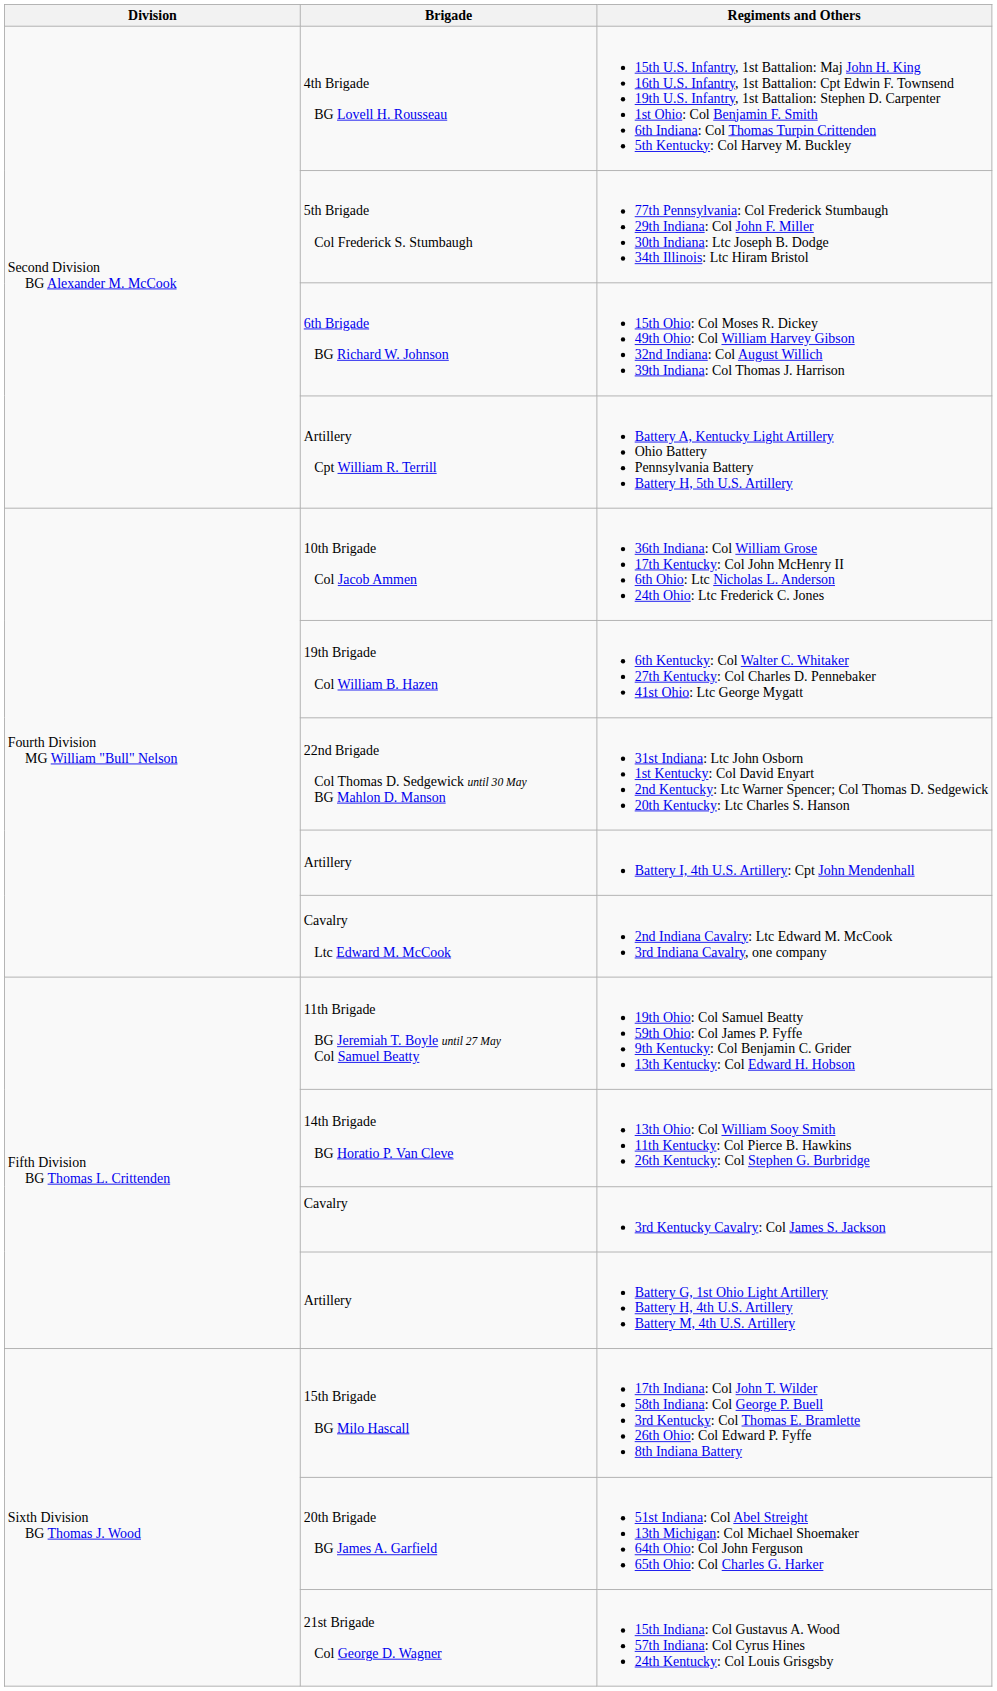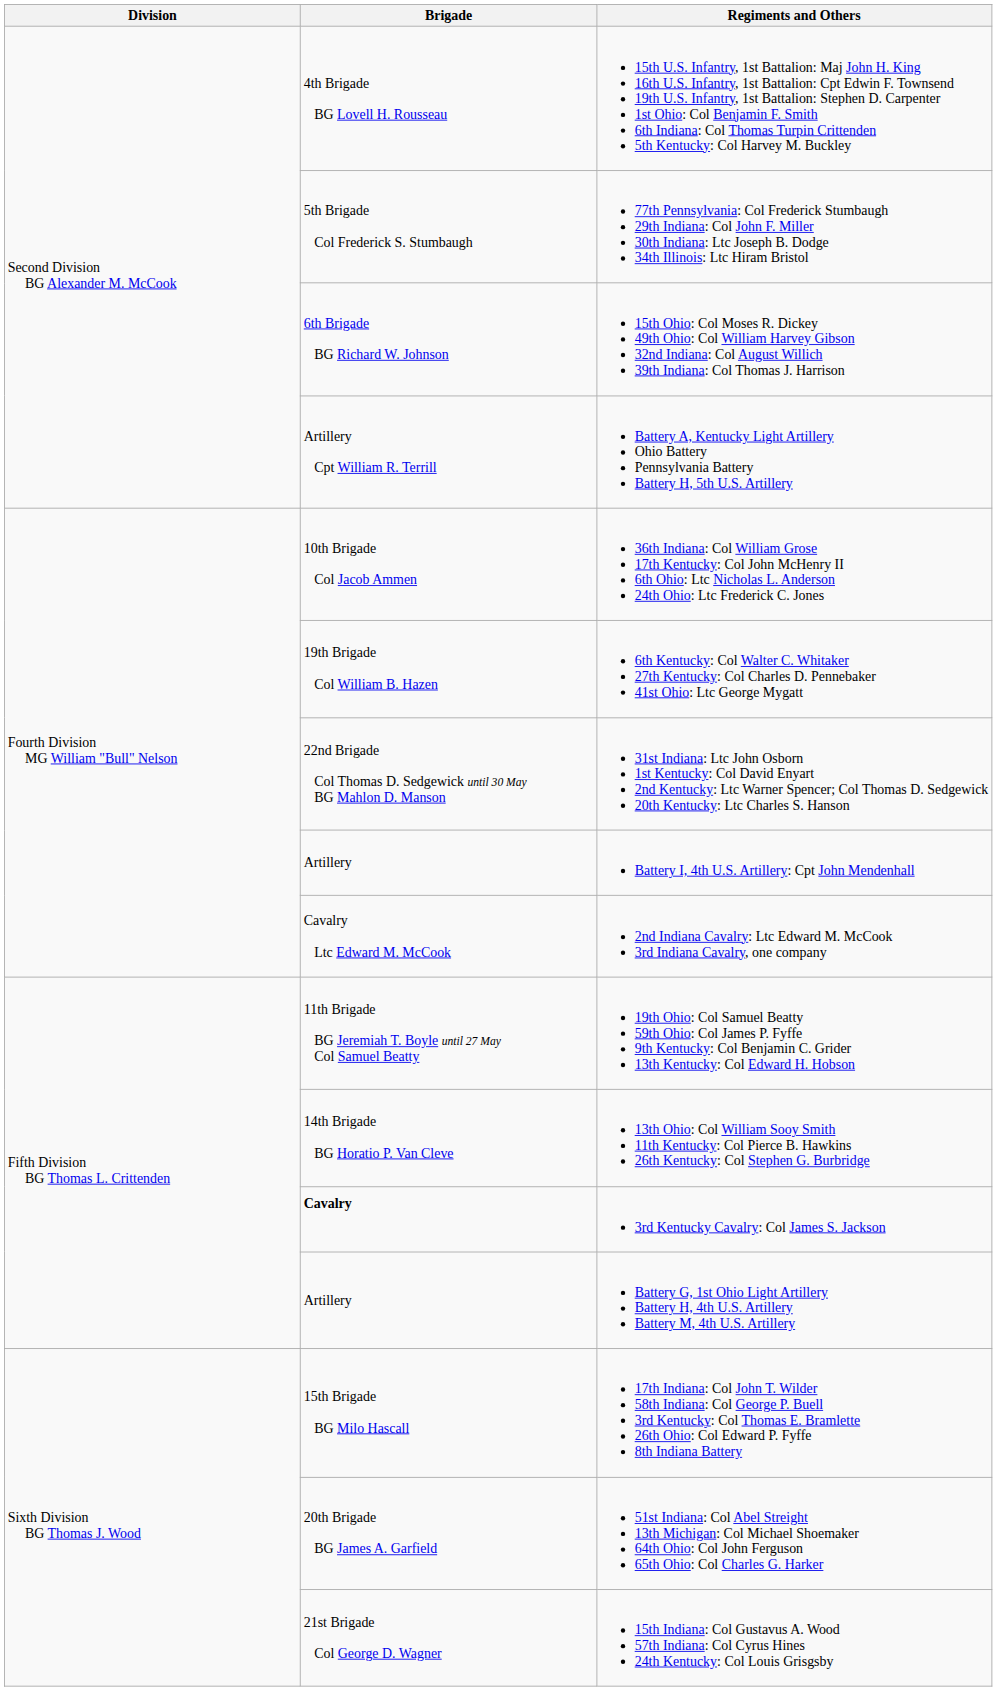(326, 1219) normal -> (328, 1219) bold
